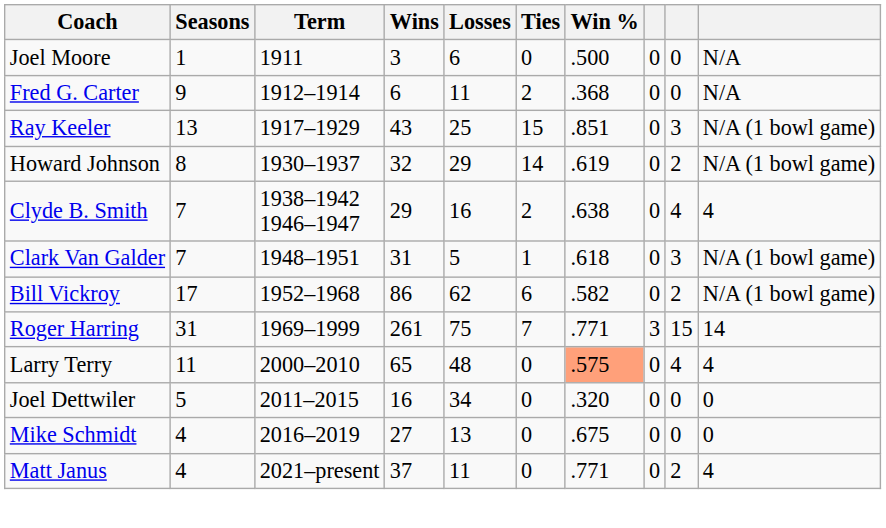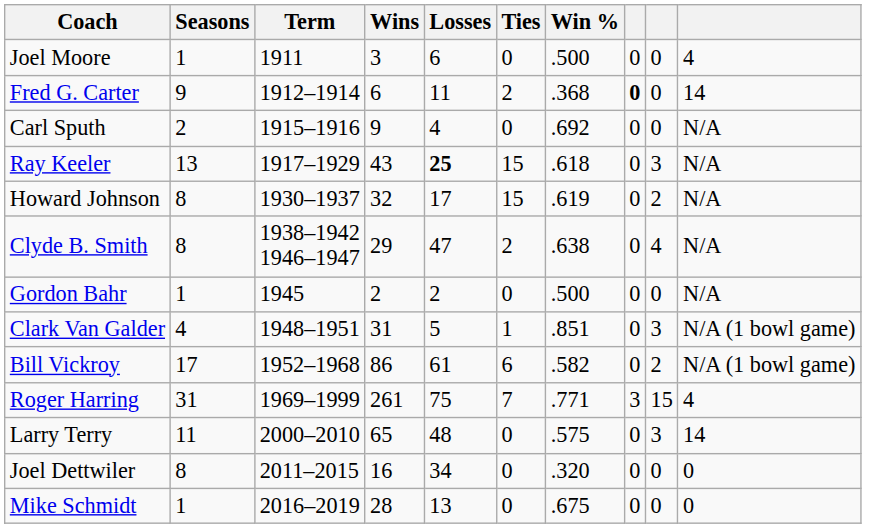(722, 57) N/A -> (689, 57) 4
(655, 92) normal -> (635, 92) bold
(722, 92) N/A -> (694, 92) 14
+ row: (58, 127)
(460, 127) normal -> (440, 163) bold
(590, 127) .851 -> (570, 163) .618
(789, 127) N/A (1 bowl game) -> (702, 163) N/A
(460, 163) 29 -> (440, 198) 17
(532, 163) 14 -> (513, 198) 15
(789, 163) N/A (1 bowl game) -> (702, 198) N/A
(181, 211) 7 -> (181, 246) 8
(460, 211) 16 -> (440, 246) 47
(708, 211) 4 -> (702, 246) N/A
+ row: (68, 294)
(181, 258) 7 -> (181, 329) 4
(590, 258) .618 -> (570, 329) .851
(460, 294) 62 -> (440, 364) 61
(714, 329) 14 -> (689, 399) 4
(590, 364) lightsalmon background -> (570, 435) no background
(676, 364) 4 -> (656, 435) 3
(708, 364) 4 -> (694, 435) 14
(181, 399) 5 -> (181, 470) 8
(181, 435) 4 -> (181, 505) 1
(401, 435) 27 -> (381, 505) 28
- row: (58, 470)
